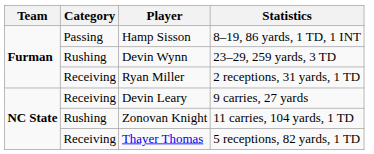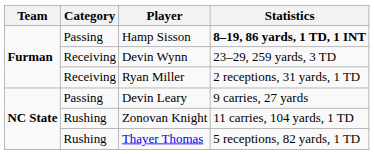(287, 36) normal -> (290, 36) bold
(85, 56) Rushing -> (90, 56) Receiving
(90, 97) Receiving -> (83, 97) Passing
(90, 139) Receiving -> (85, 139) Rushing
